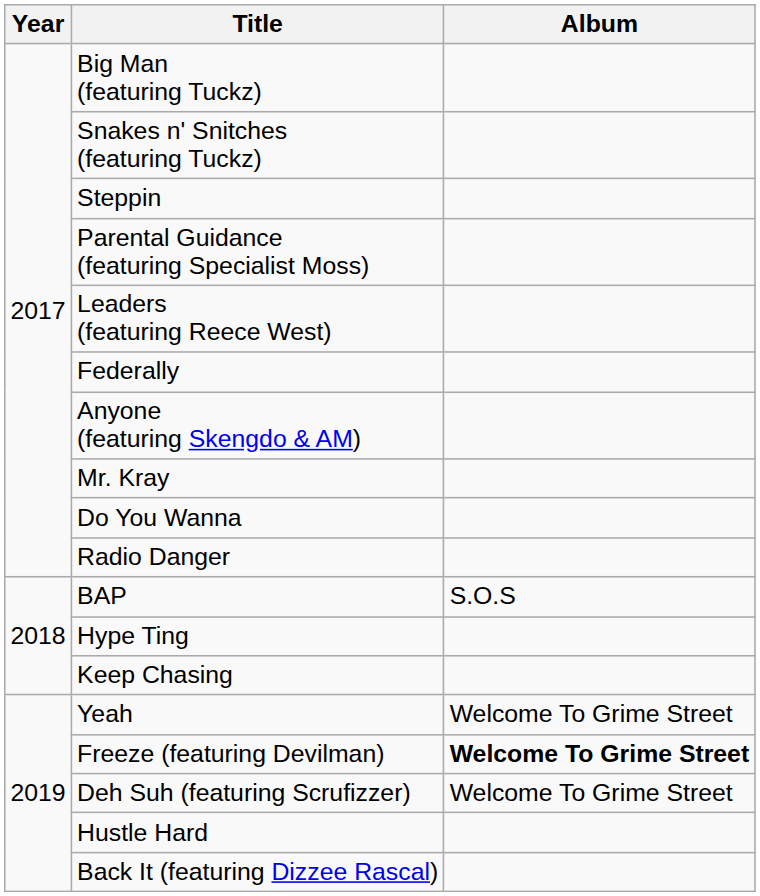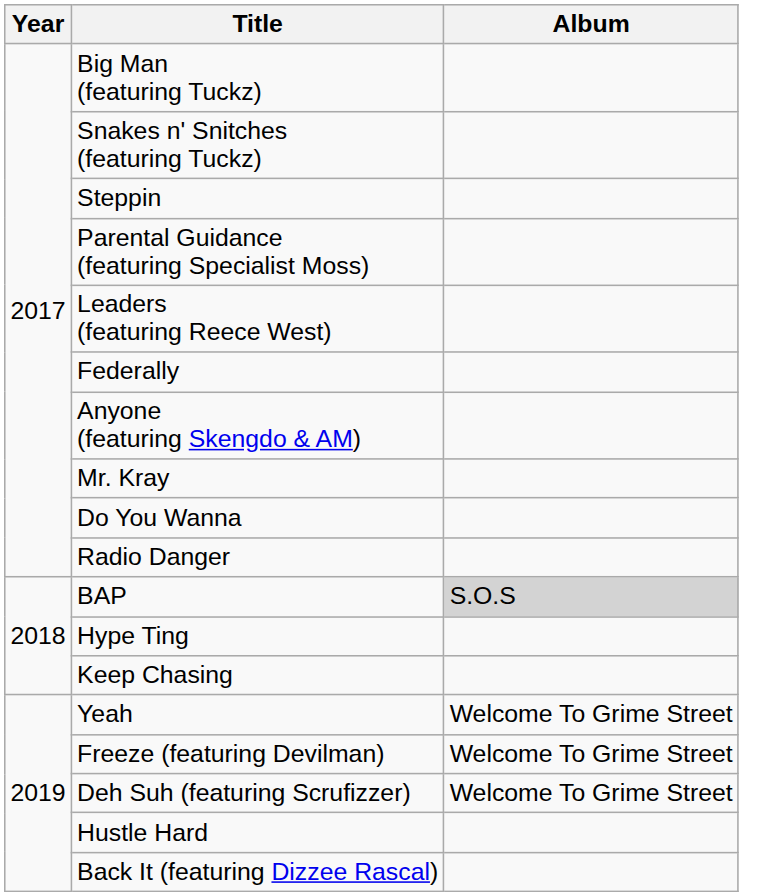(483, 596) no background -> (483, 596) lightgrey background
(599, 753) bold -> (591, 753) normal
